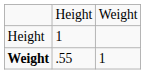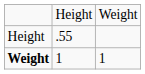(59, 36) 1 -> (64, 36) .55
(64, 58) .55 -> (59, 58) 1
